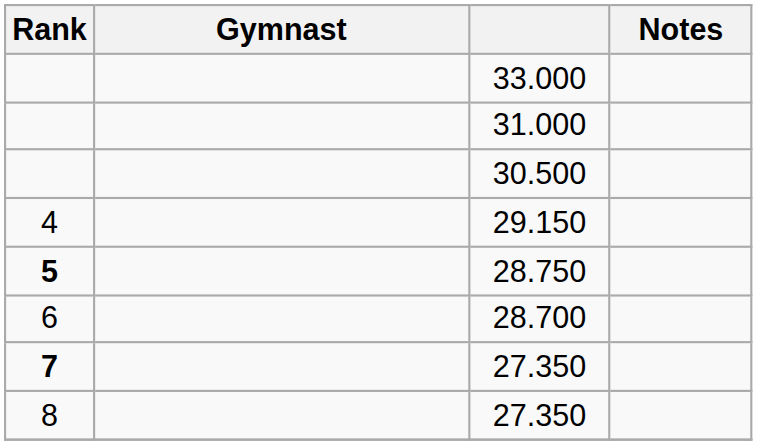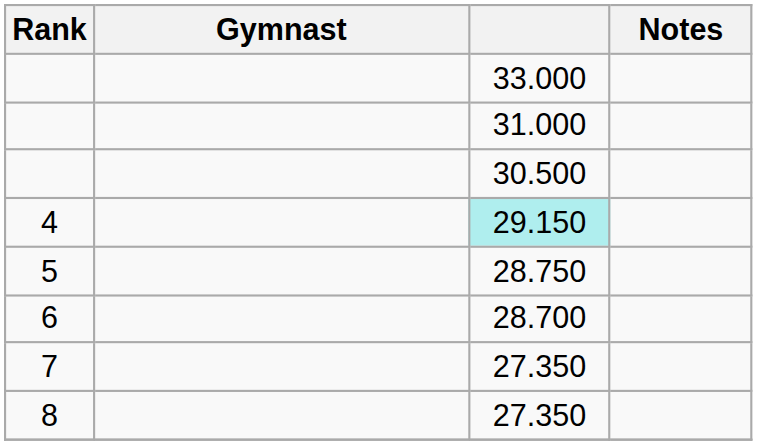(539, 222) no background -> (539, 222) paleturquoise background
(50, 271) bold -> (50, 271) normal
(50, 367) bold -> (50, 367) normal
